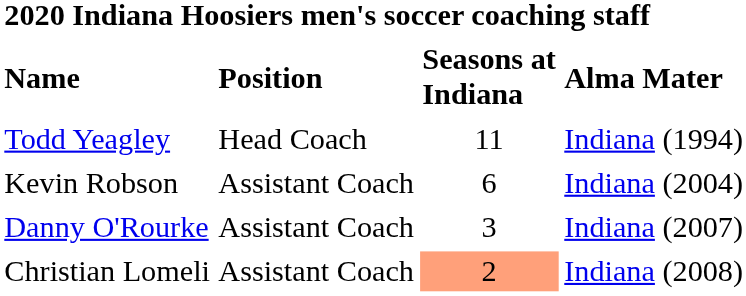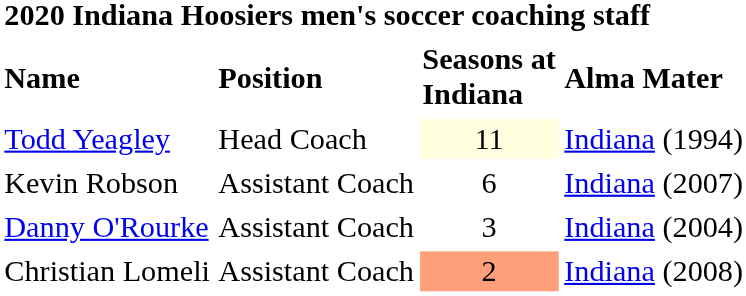(489, 138) no background -> (489, 138) lightyellow background
(654, 182) Indiana (2004) -> (654, 182) Indiana (2007)
(654, 226) Indiana (2007) -> (654, 226) Indiana (2004)
